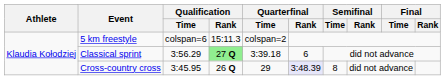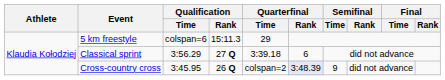(266, 40) colspan=2 -> (266, 40) 29
(226, 54) lightgreen background -> (226, 54) no background
(266, 68) 29 -> (266, 68) colspan=2
(335, 68) 8 -> (335, 68) 9
